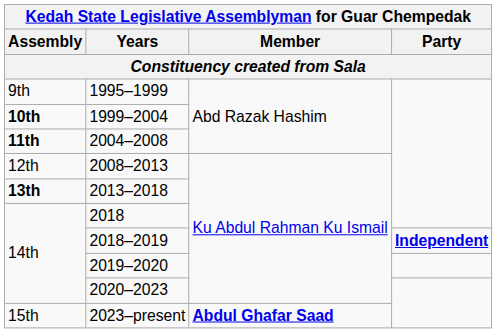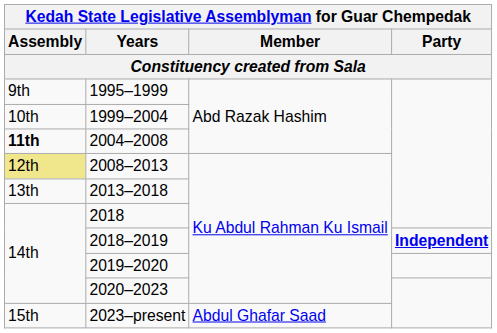(24, 116) bold -> (23, 116) normal
(23, 166) no background -> (23, 166) khaki background
(24, 191) bold -> (23, 191) normal
(263, 315) bold -> (259, 315) normal
